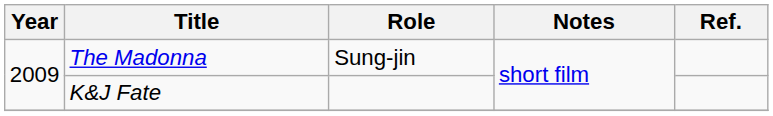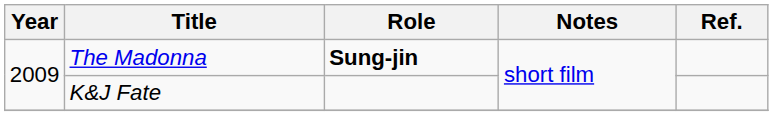(375, 57) normal -> (374, 57) bold
